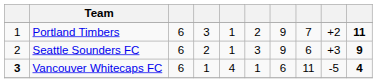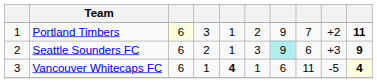(181, 31) no background -> (181, 31) lightyellow background
(283, 50) no background -> (283, 50) paleturquoise background
(17, 68) bold -> (17, 68) normal
(232, 68) normal -> (232, 68) bold
(359, 68) no background -> (359, 68) lightyellow background
